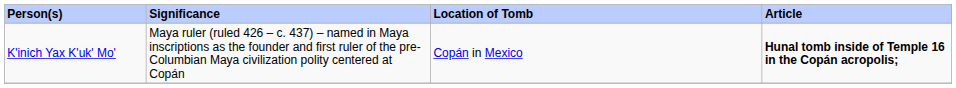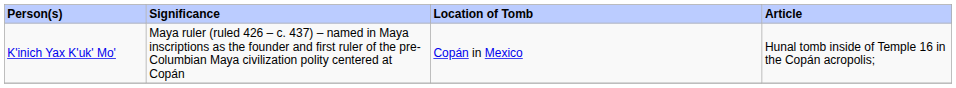(855, 53) bold -> (855, 53) normal
